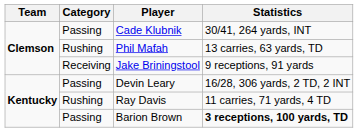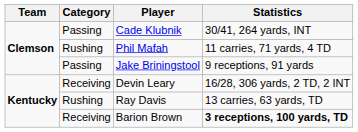(264, 48) 13 carries, 63 yards, TD -> (268, 48) 11 carries, 71 yards, 4 TD
(87, 65) Receiving -> (82, 65) Passing
(82, 83) Passing -> (87, 83) Receiving
(268, 100) 11 carries, 71 yards, 4 TD -> (264, 100) 13 carries, 63 yards, TD
(82, 118) Passing -> (87, 118) Receiving
